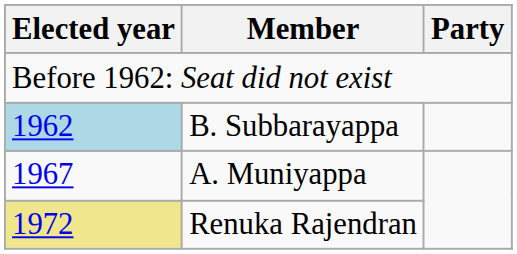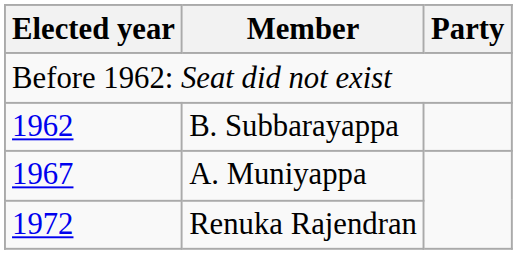(43, 126) lightblue background -> (43, 126) no background
(43, 223) khaki background -> (43, 223) no background
